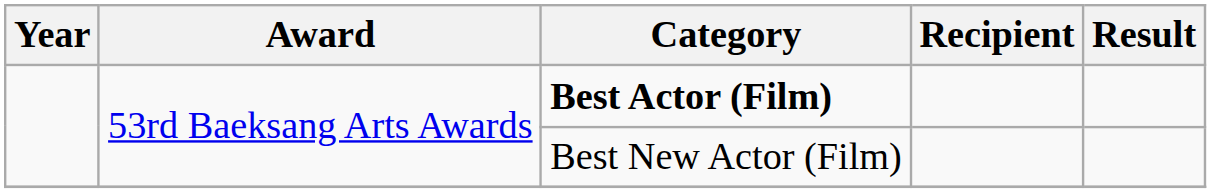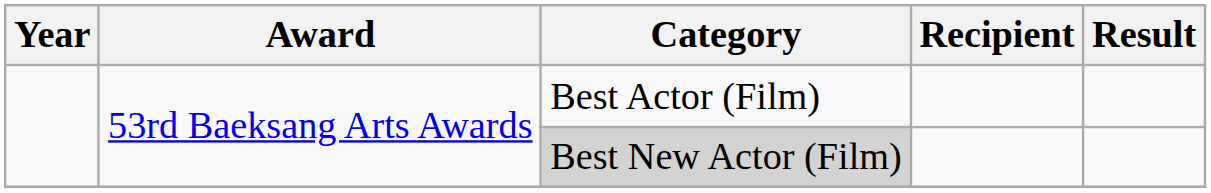(691, 95) bold -> (685, 95) normal
(726, 156) no background -> (726, 156) lightgrey background
